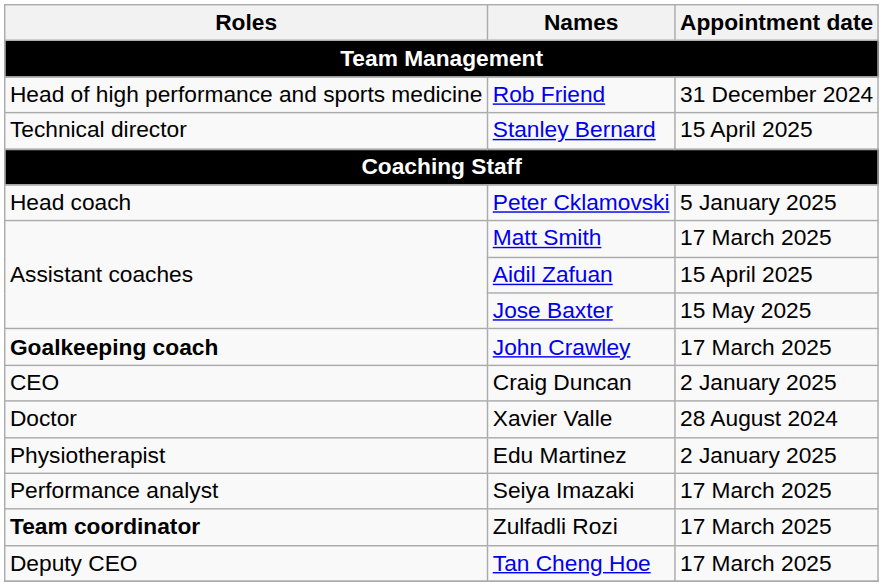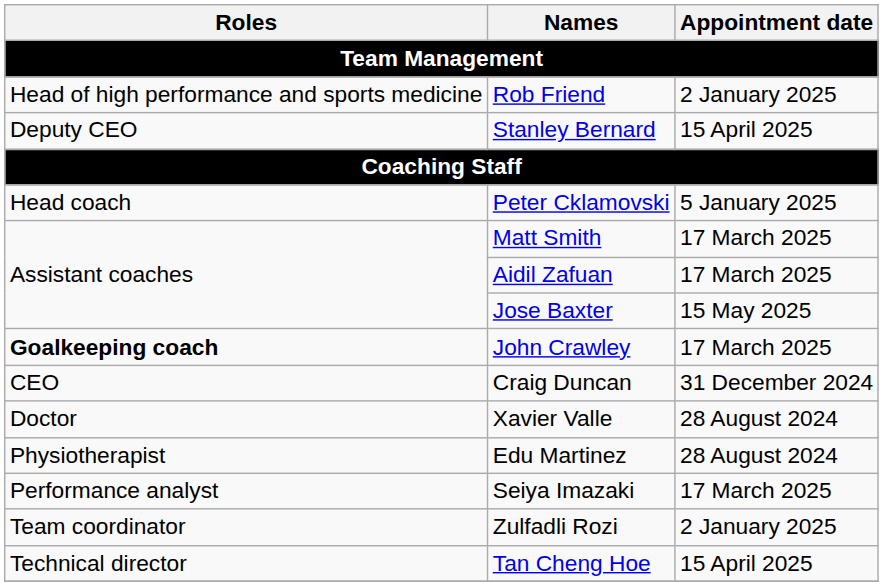(777, 94) 31 December 2024 -> (758, 94) 2 January 2025
(98, 130) Technical director -> (74, 130) Deputy CEO
(746, 274) 15 April 2025 -> (756, 274) 17 March 2025
(758, 382) 2 January 2025 -> (777, 382) 31 December 2024
(758, 454) 2 January 2025 -> (759, 454) 28 August 2024
(105, 526) bold -> (98, 526) normal
(756, 526) 17 March 2025 -> (758, 526) 2 January 2025
(74, 563) Deputy CEO -> (98, 563) Technical director
(756, 563) 17 March 2025 -> (746, 563) 15 April 2025
